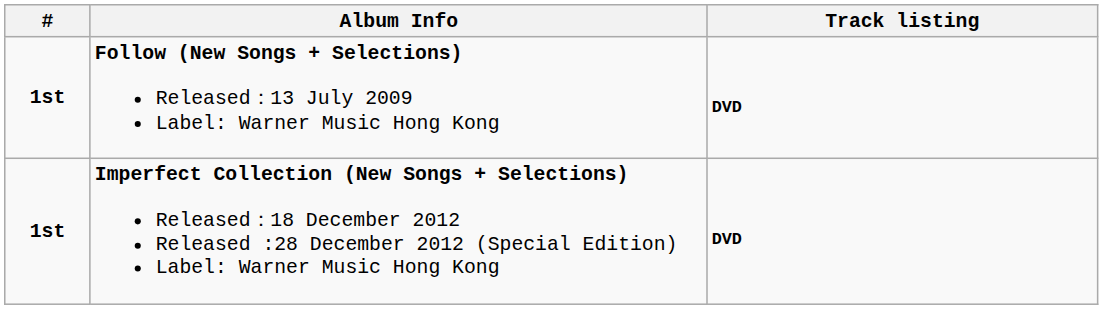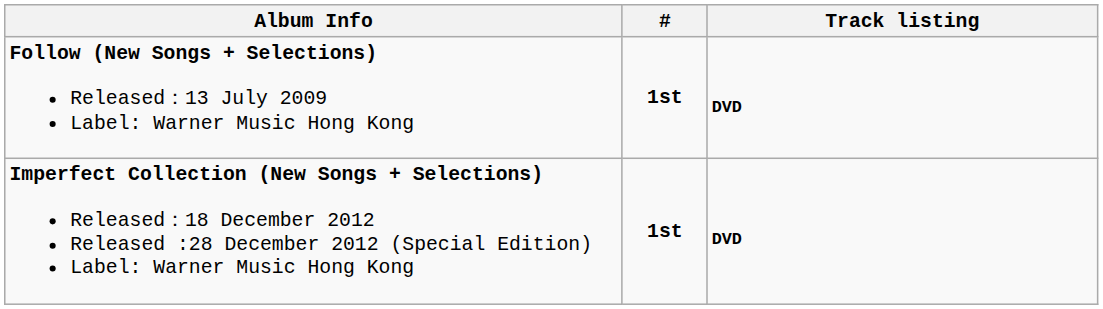columns swapped: (47, 21) <-> (399, 21)
